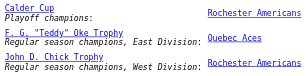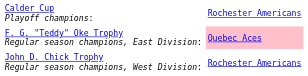(235, 38) no background -> (235, 38) pink background
